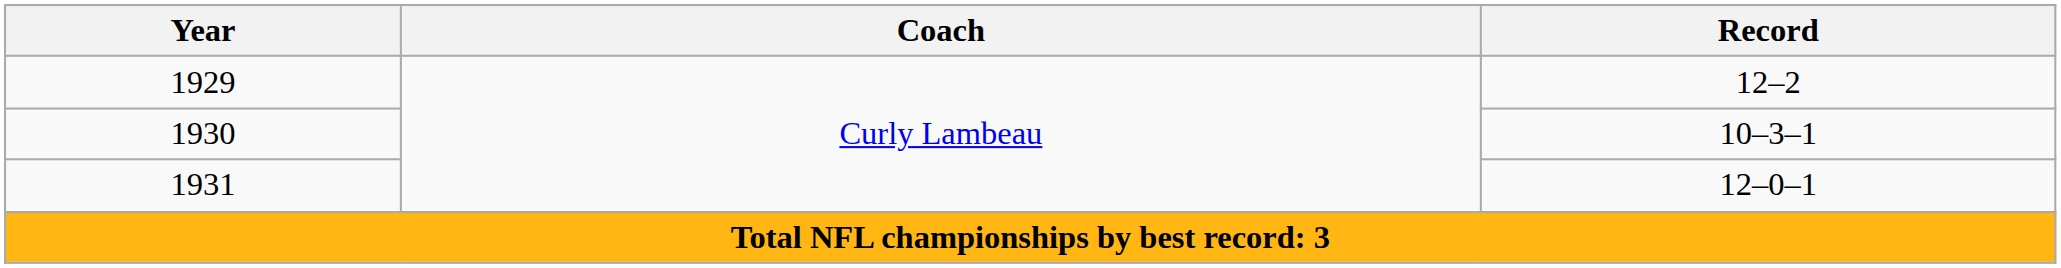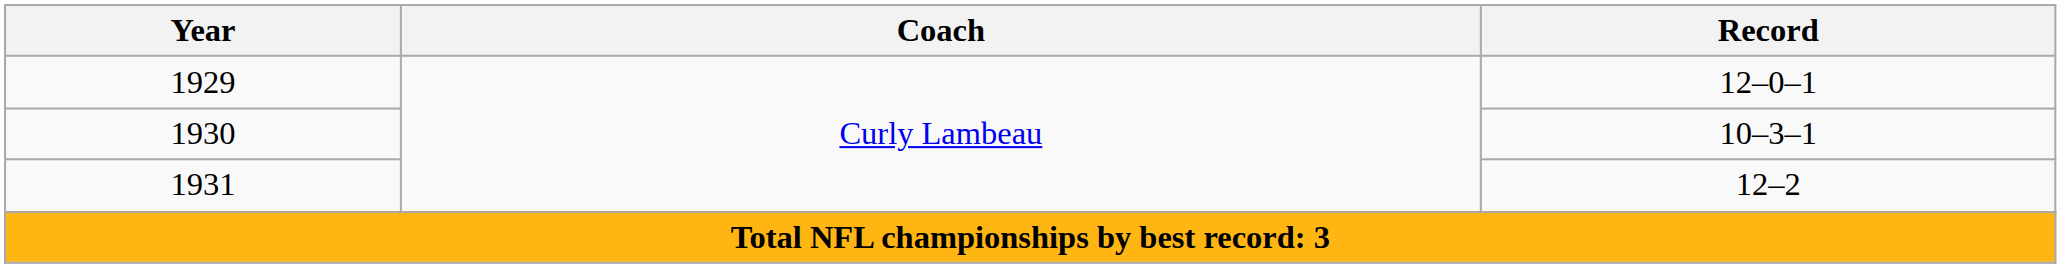(1768, 81) 12–2 -> (1768, 81) 12–0–1
(1768, 184) 12–0–1 -> (1768, 184) 12–2
